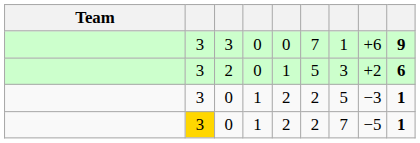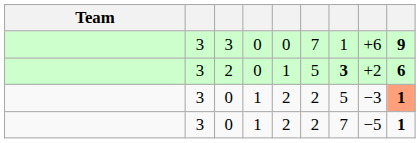(344, 71) normal -> (344, 71) bold
(401, 97) no background -> (401, 97) lightsalmon background
(200, 124) gold background -> (200, 124) no background
